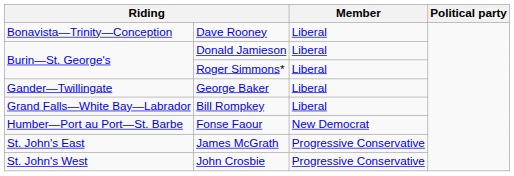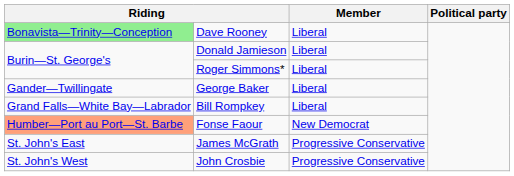(90, 32) no background -> (90, 32) lightgreen background
(95, 124) no background -> (95, 124) lightsalmon background
